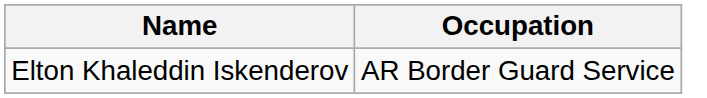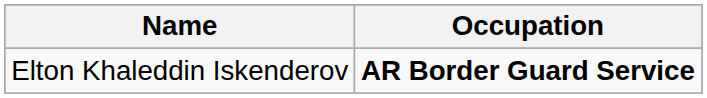(518, 70) normal -> (528, 70) bold
